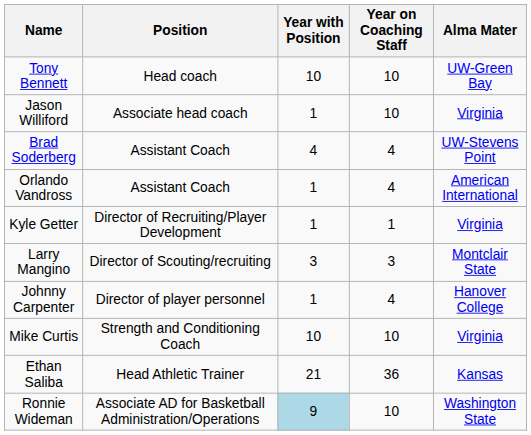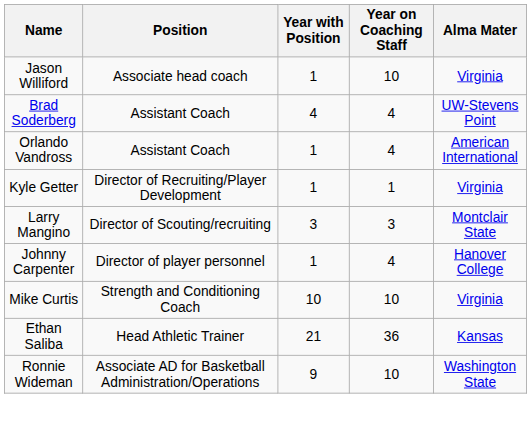- row: (44, 75)
(313, 411) lightblue background -> (313, 374) no background
